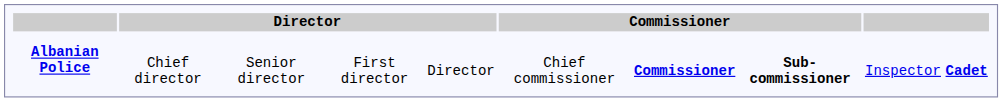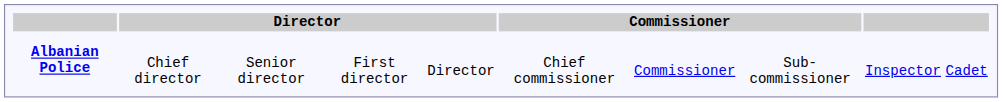(685, 71) bold -> (685, 71) normal
(800, 71) bold -> (800, 71) normal
(967, 71) bold -> (967, 71) normal
